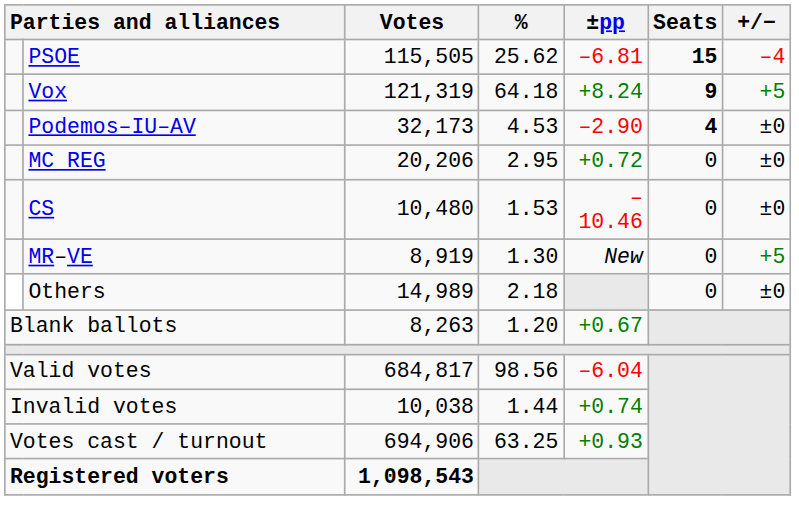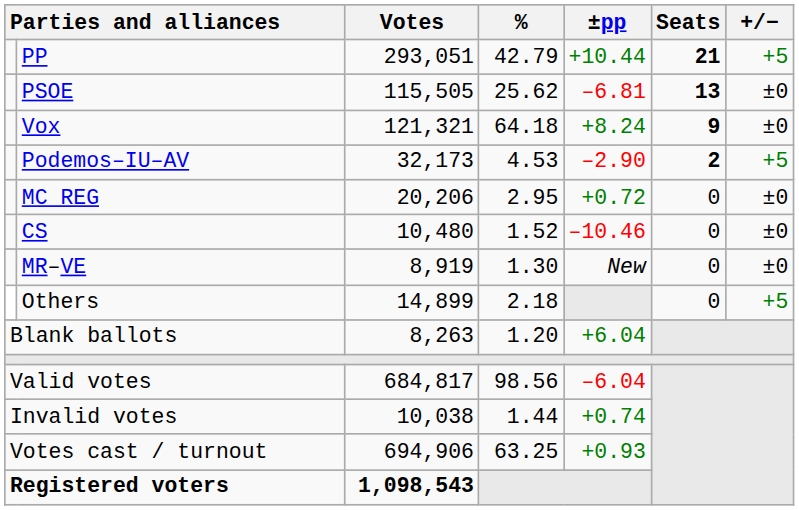+ row: (35, 57)
(705, 57) 15 -> (708, 92) 13
(772, 57) –4 -> (775, 92) ±0
(429, 92) 121,319 -> (429, 127) 121,321
(772, 92) +5 -> (775, 127) ±0
(711, 127) 4 -> (714, 162) 2
(772, 127) ±0 -> (775, 162) +5
(533, 209) 1.53 -> (533, 232) 1.52
(772, 257) +5 -> (775, 267) ±0
(435, 292) 14,989 -> (435, 302) 14,899
(772, 292) ±0 -> (775, 302) +5
(611, 327) +0.67 -> (614, 337) +6.04
